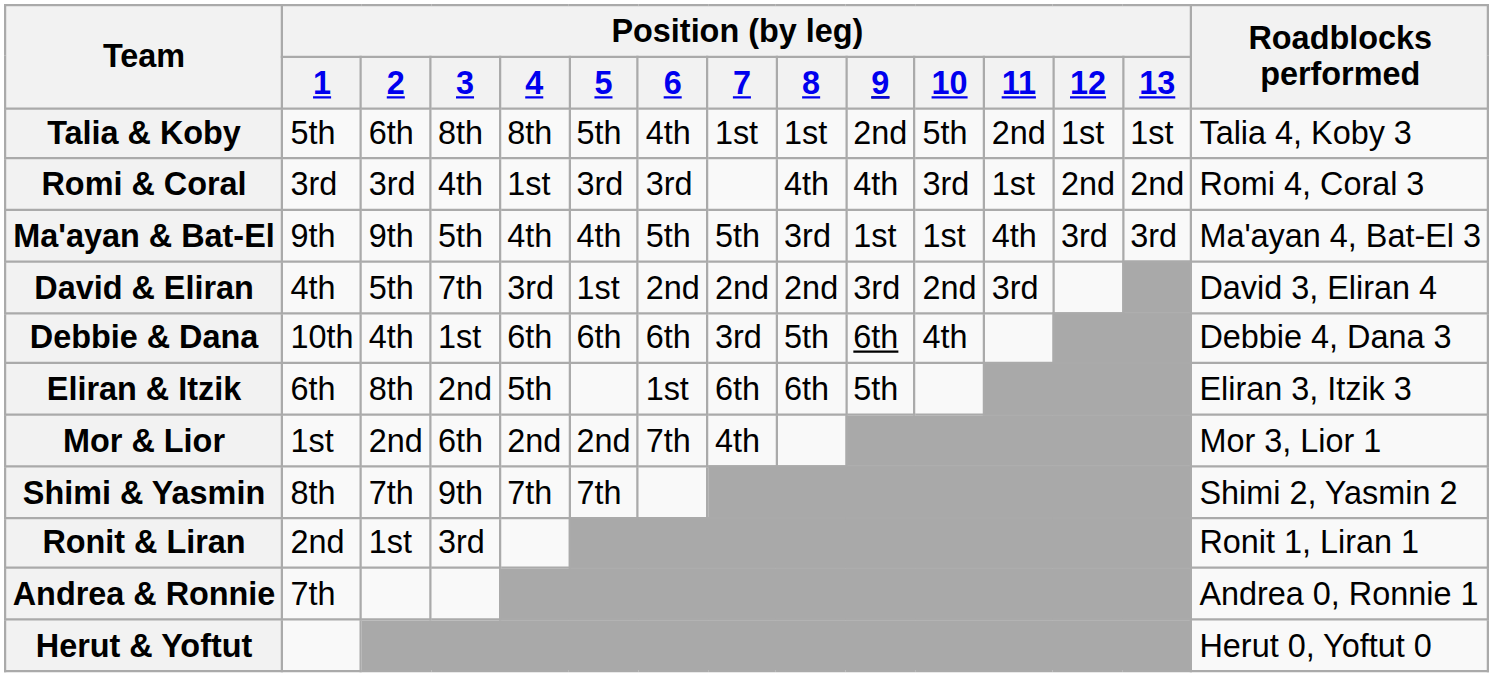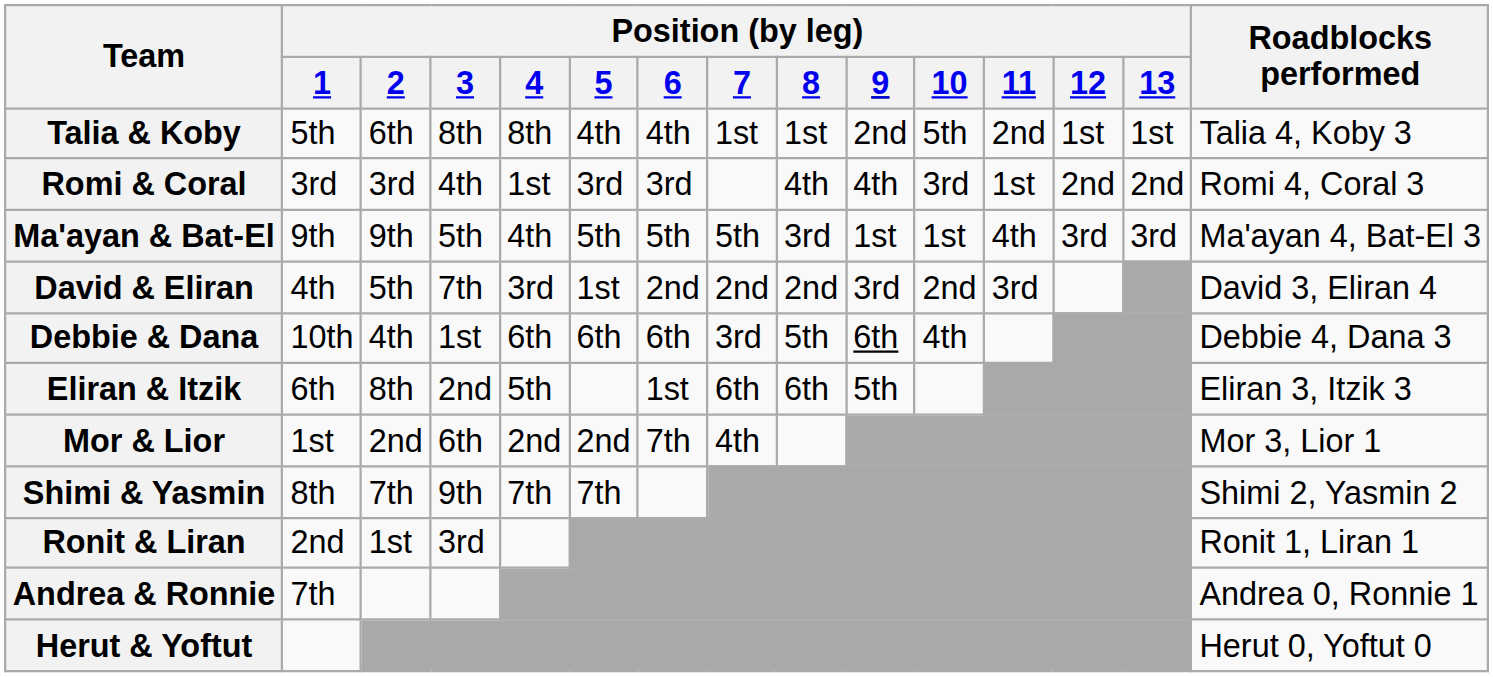(599, 133) 5th -> (599, 133) 4th
(599, 236) 4th -> (599, 236) 5th
